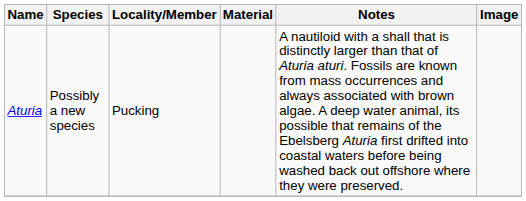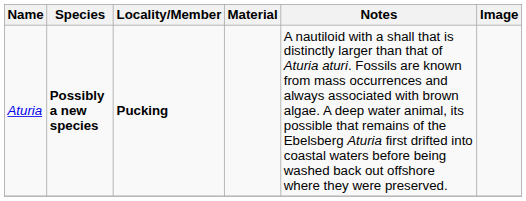(74, 110) normal -> (77, 110) bold
(136, 110) normal -> (142, 110) bold
